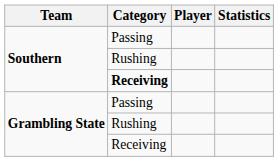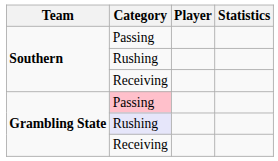(139, 80) bold -> (140, 80) normal
(132, 102) no background -> (133, 102) pink background
(134, 123) no background -> (135, 123) lavender background
